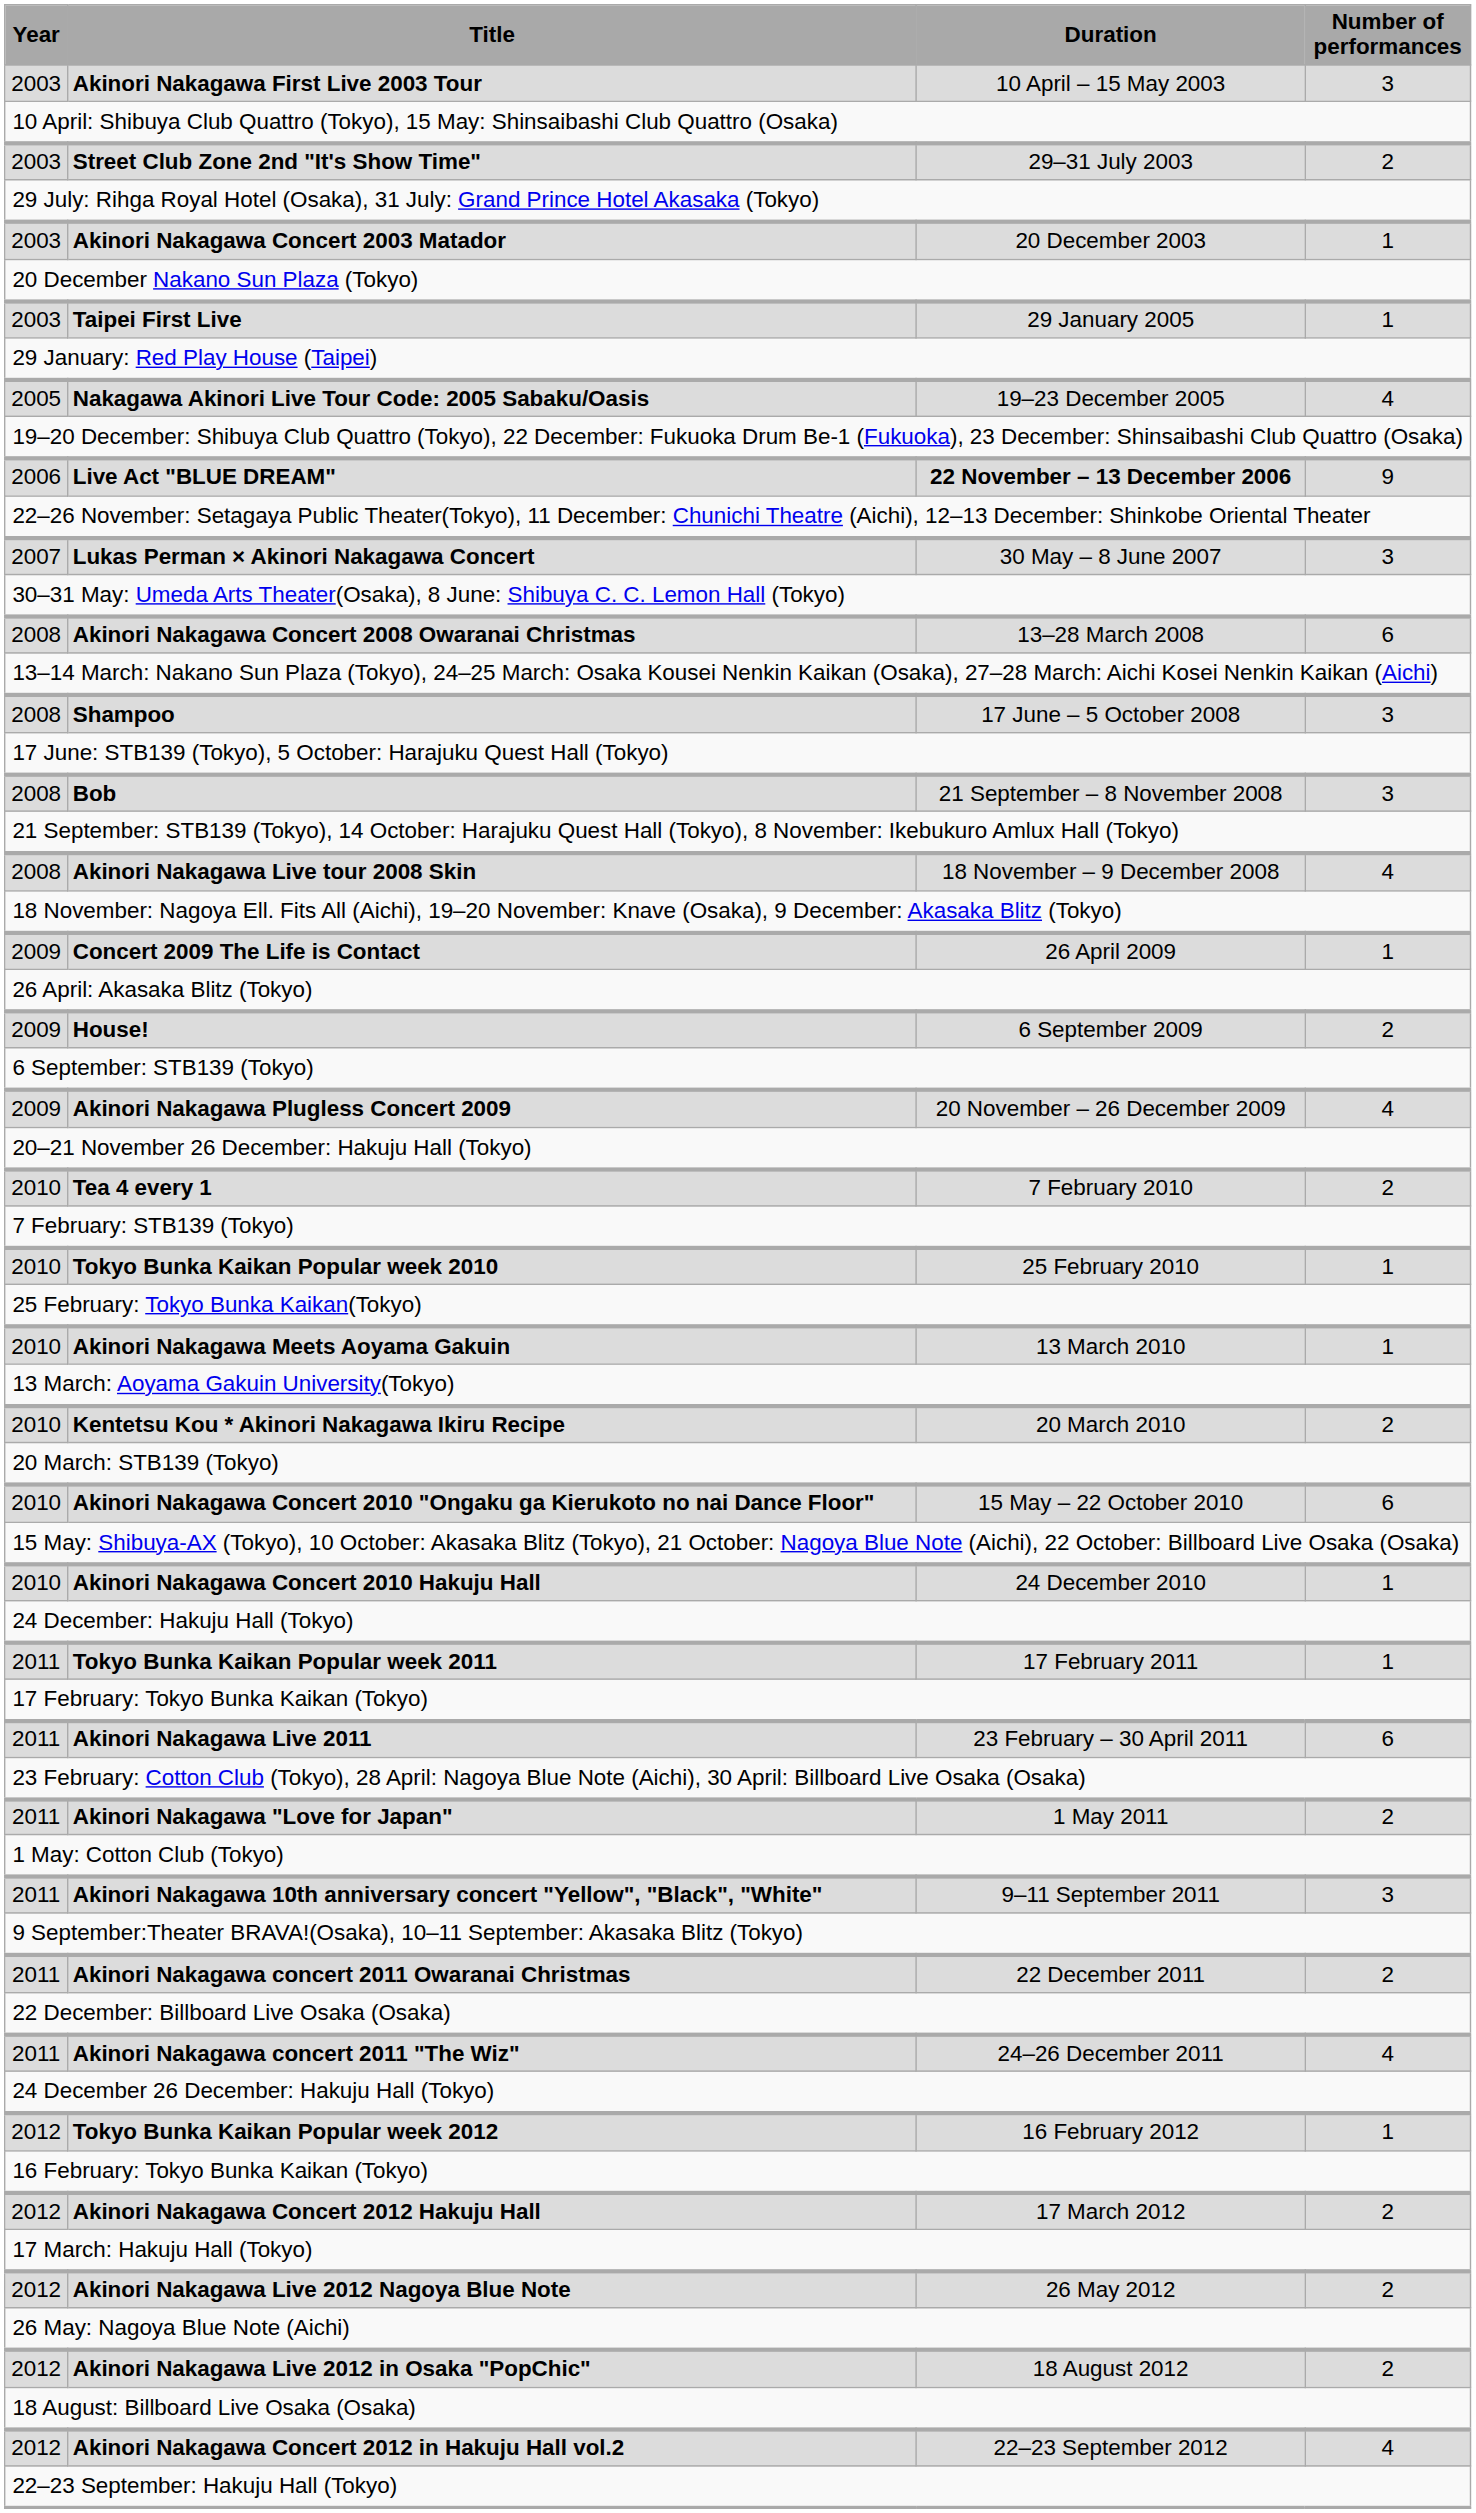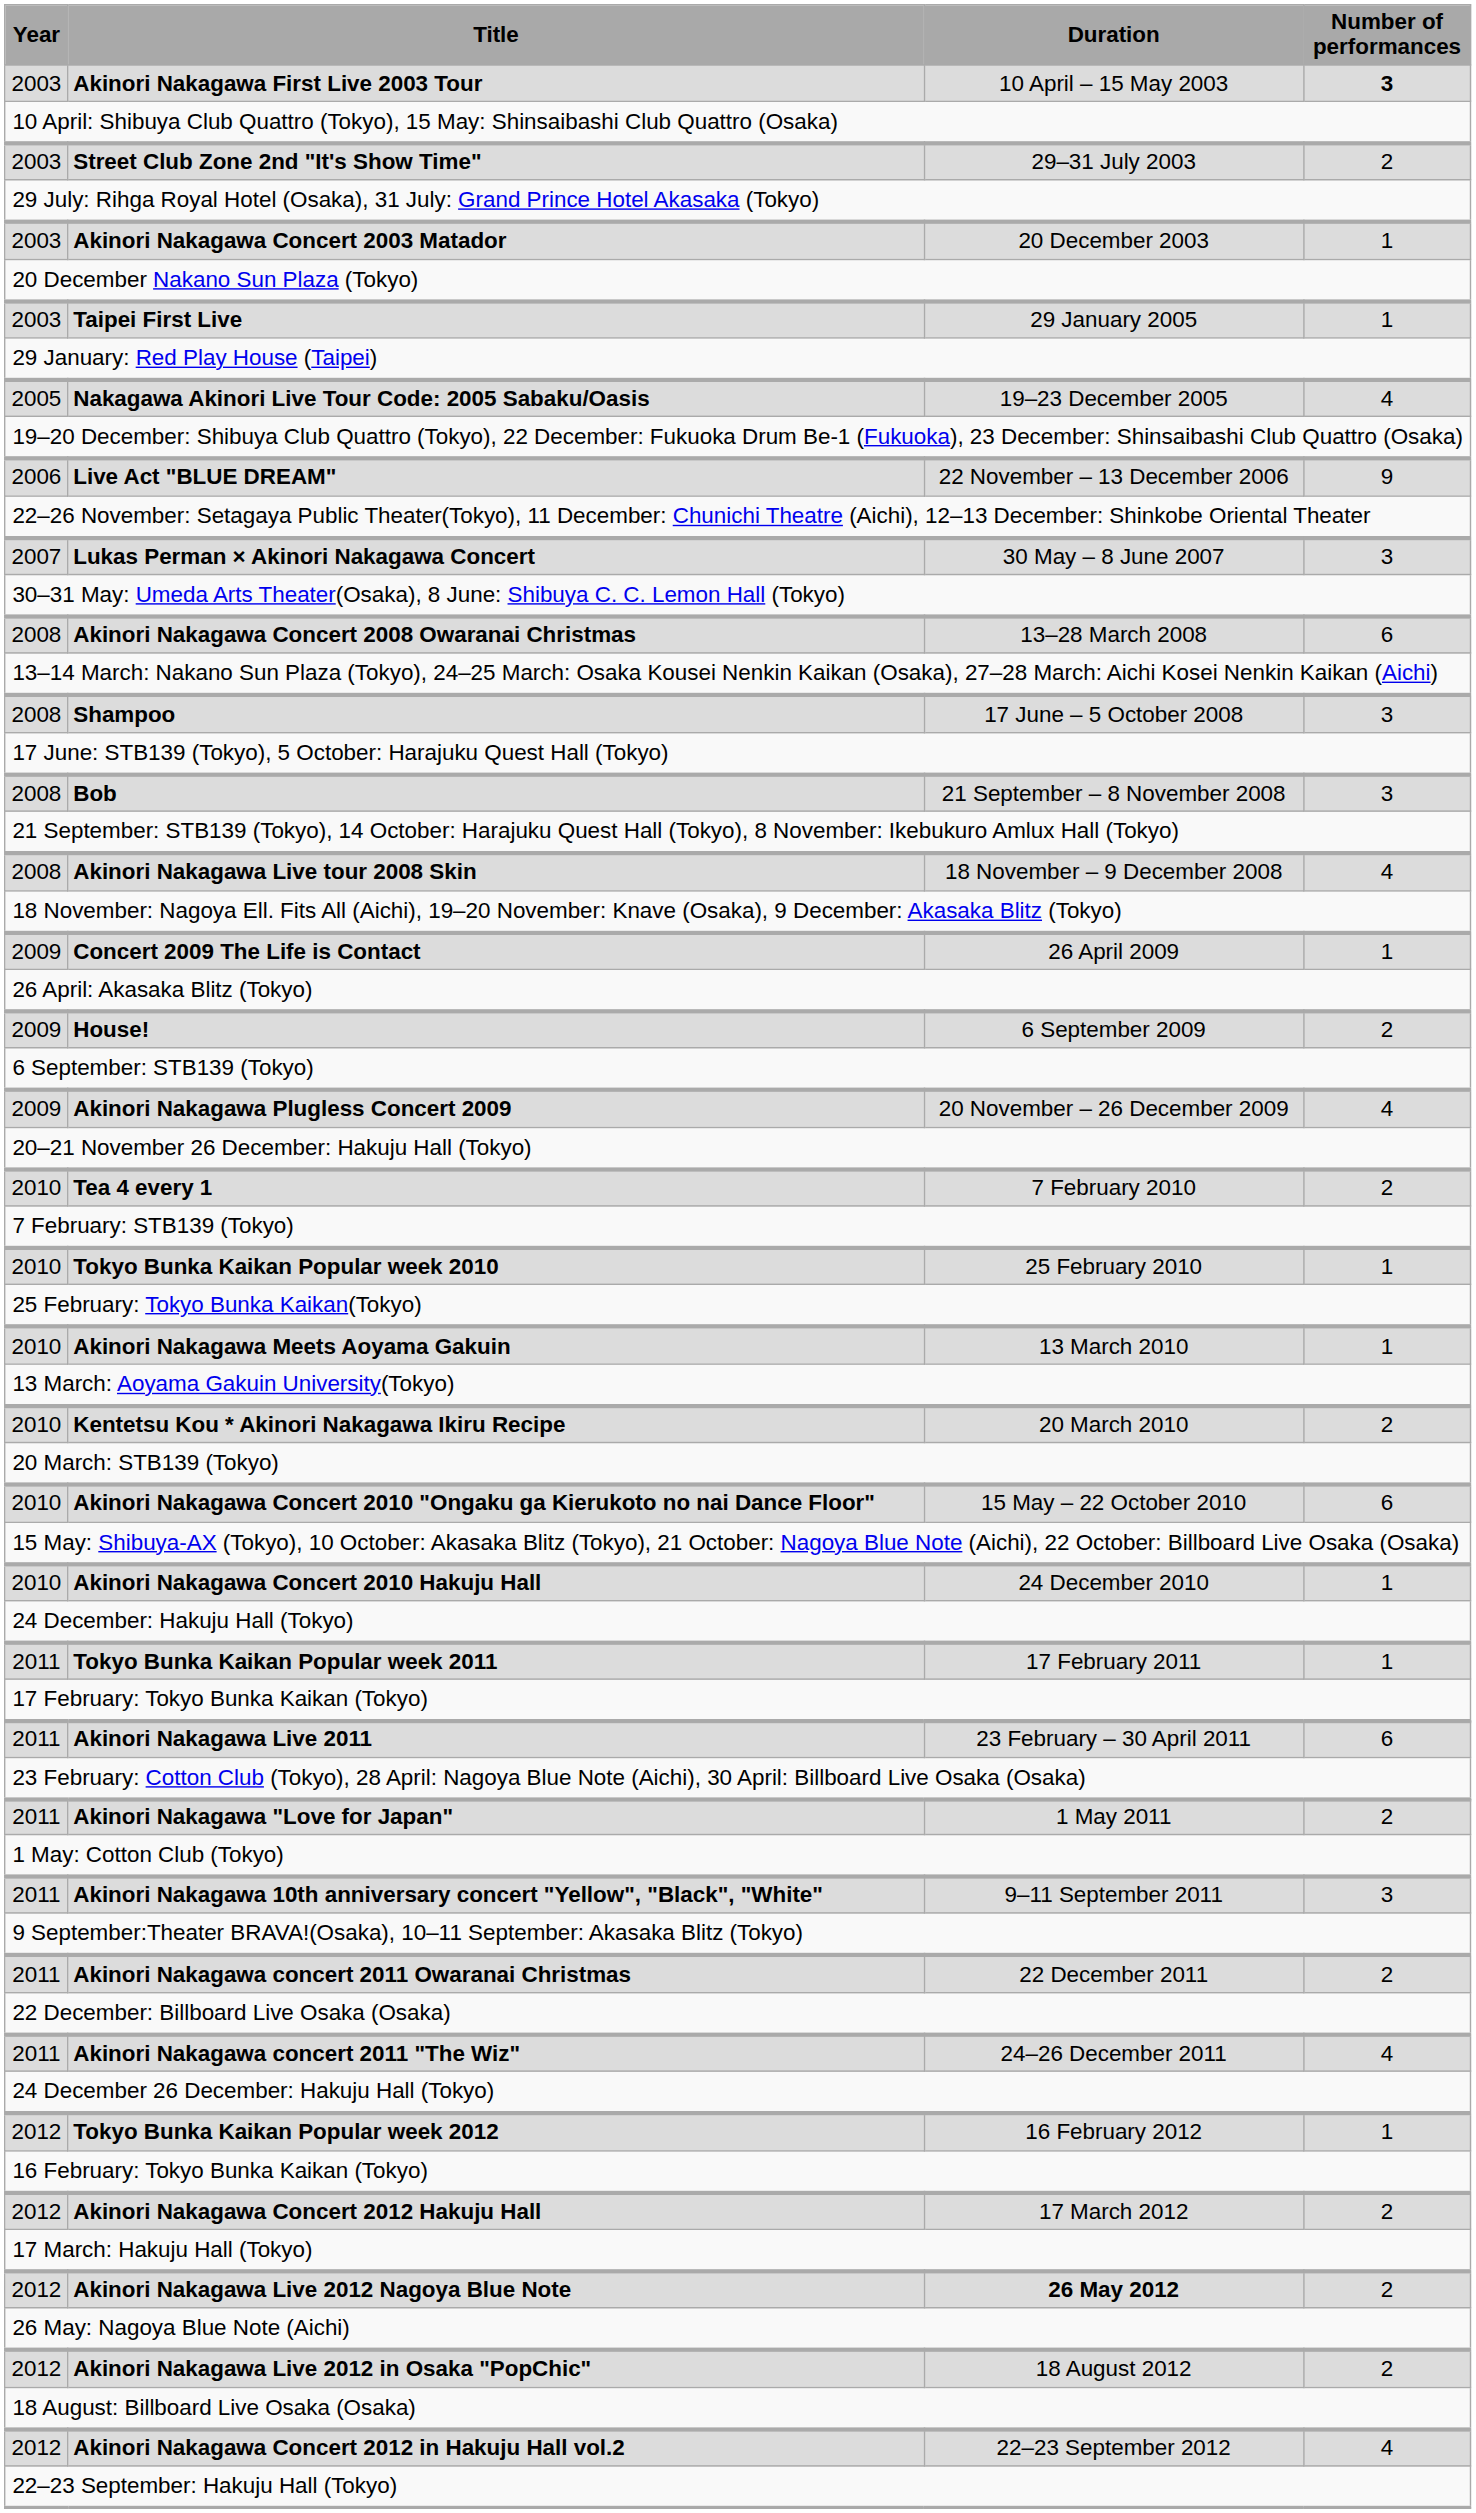(1388, 82) normal -> (1387, 82) bold
(1111, 477) bold -> (1114, 477) normal
(1111, 2290) normal -> (1114, 2290) bold
